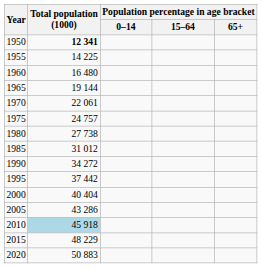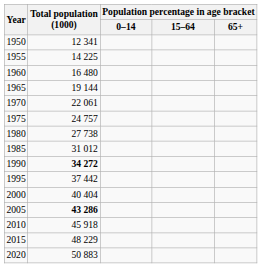(85, 42) bold -> (85, 42) normal
(85, 164) normal -> (85, 164) bold
(85, 210) normal -> (85, 210) bold
(85, 225) lightblue background -> (85, 225) no background
